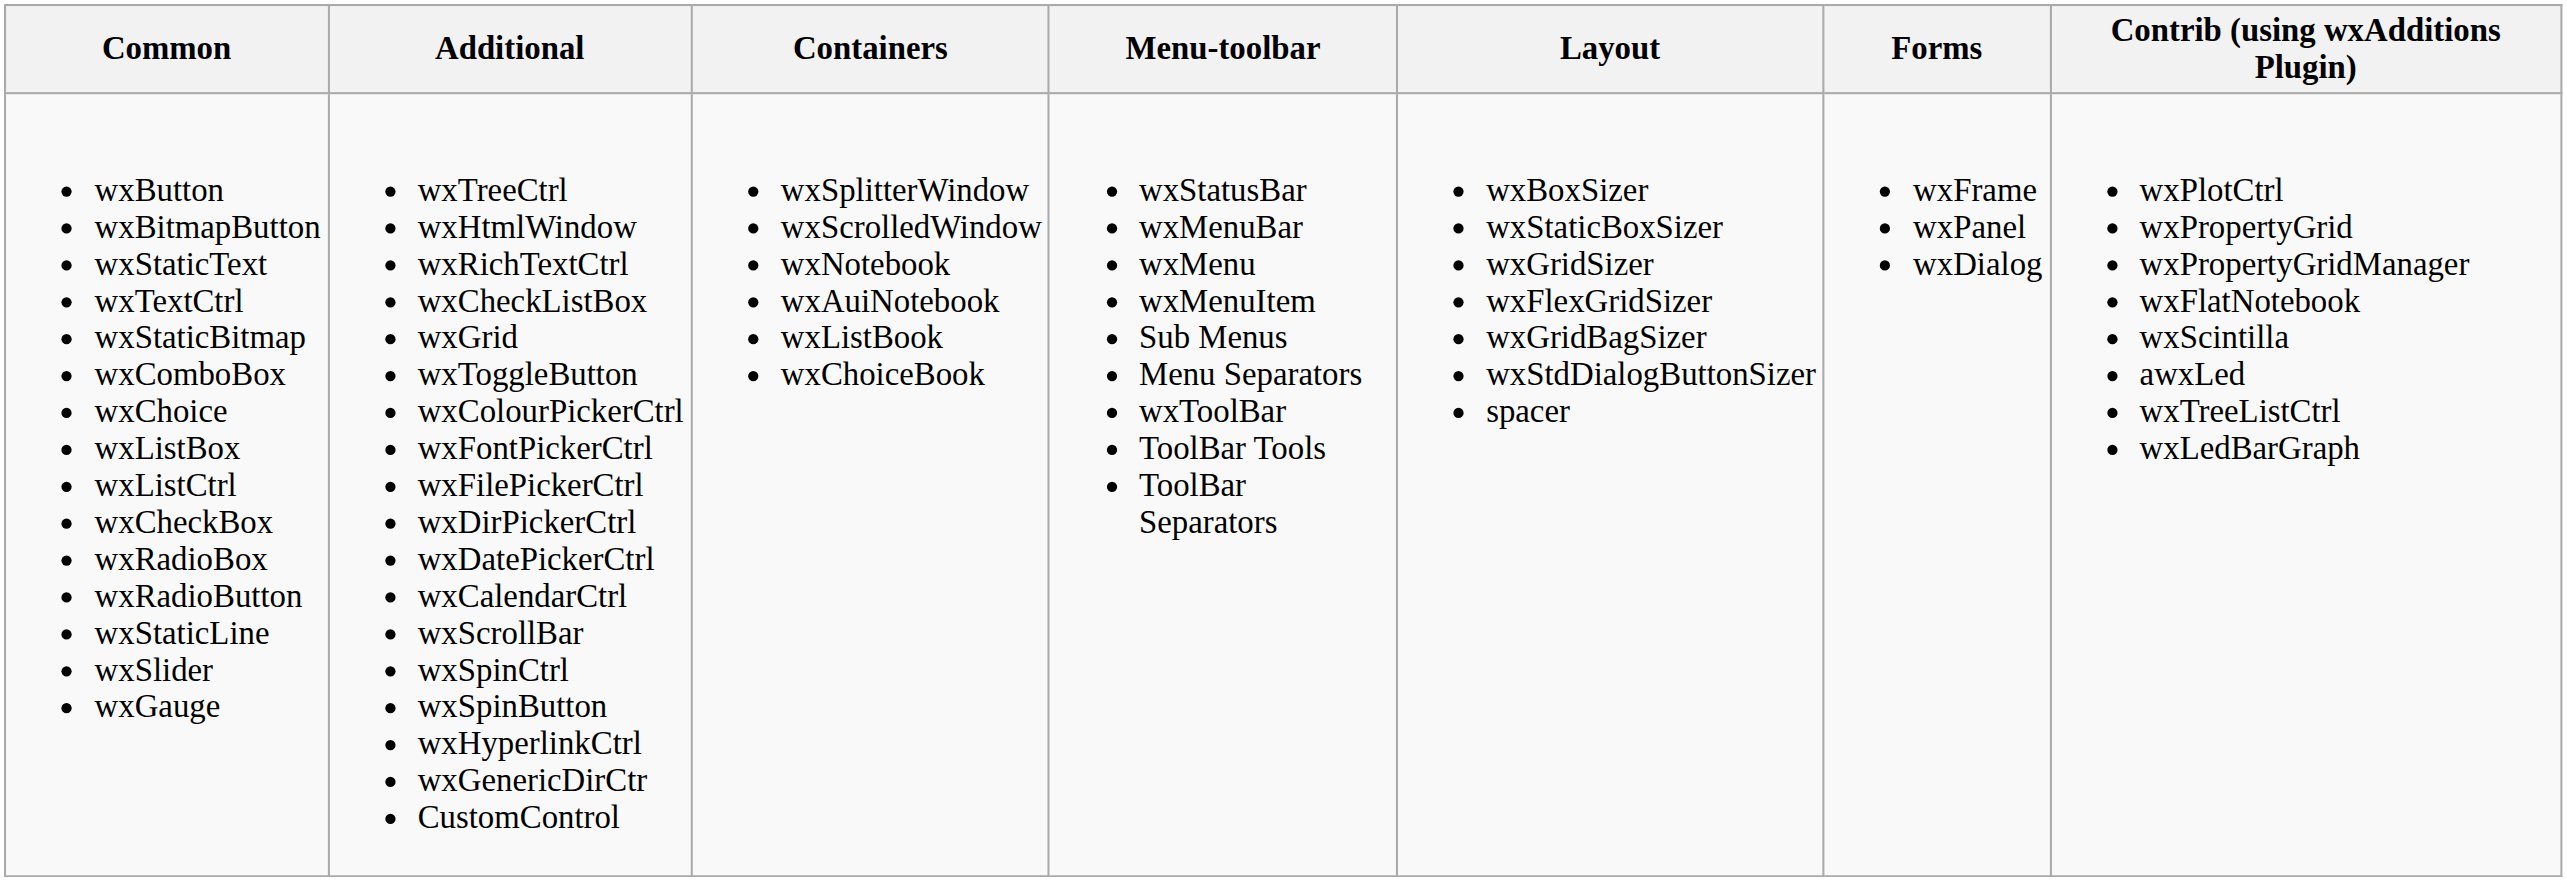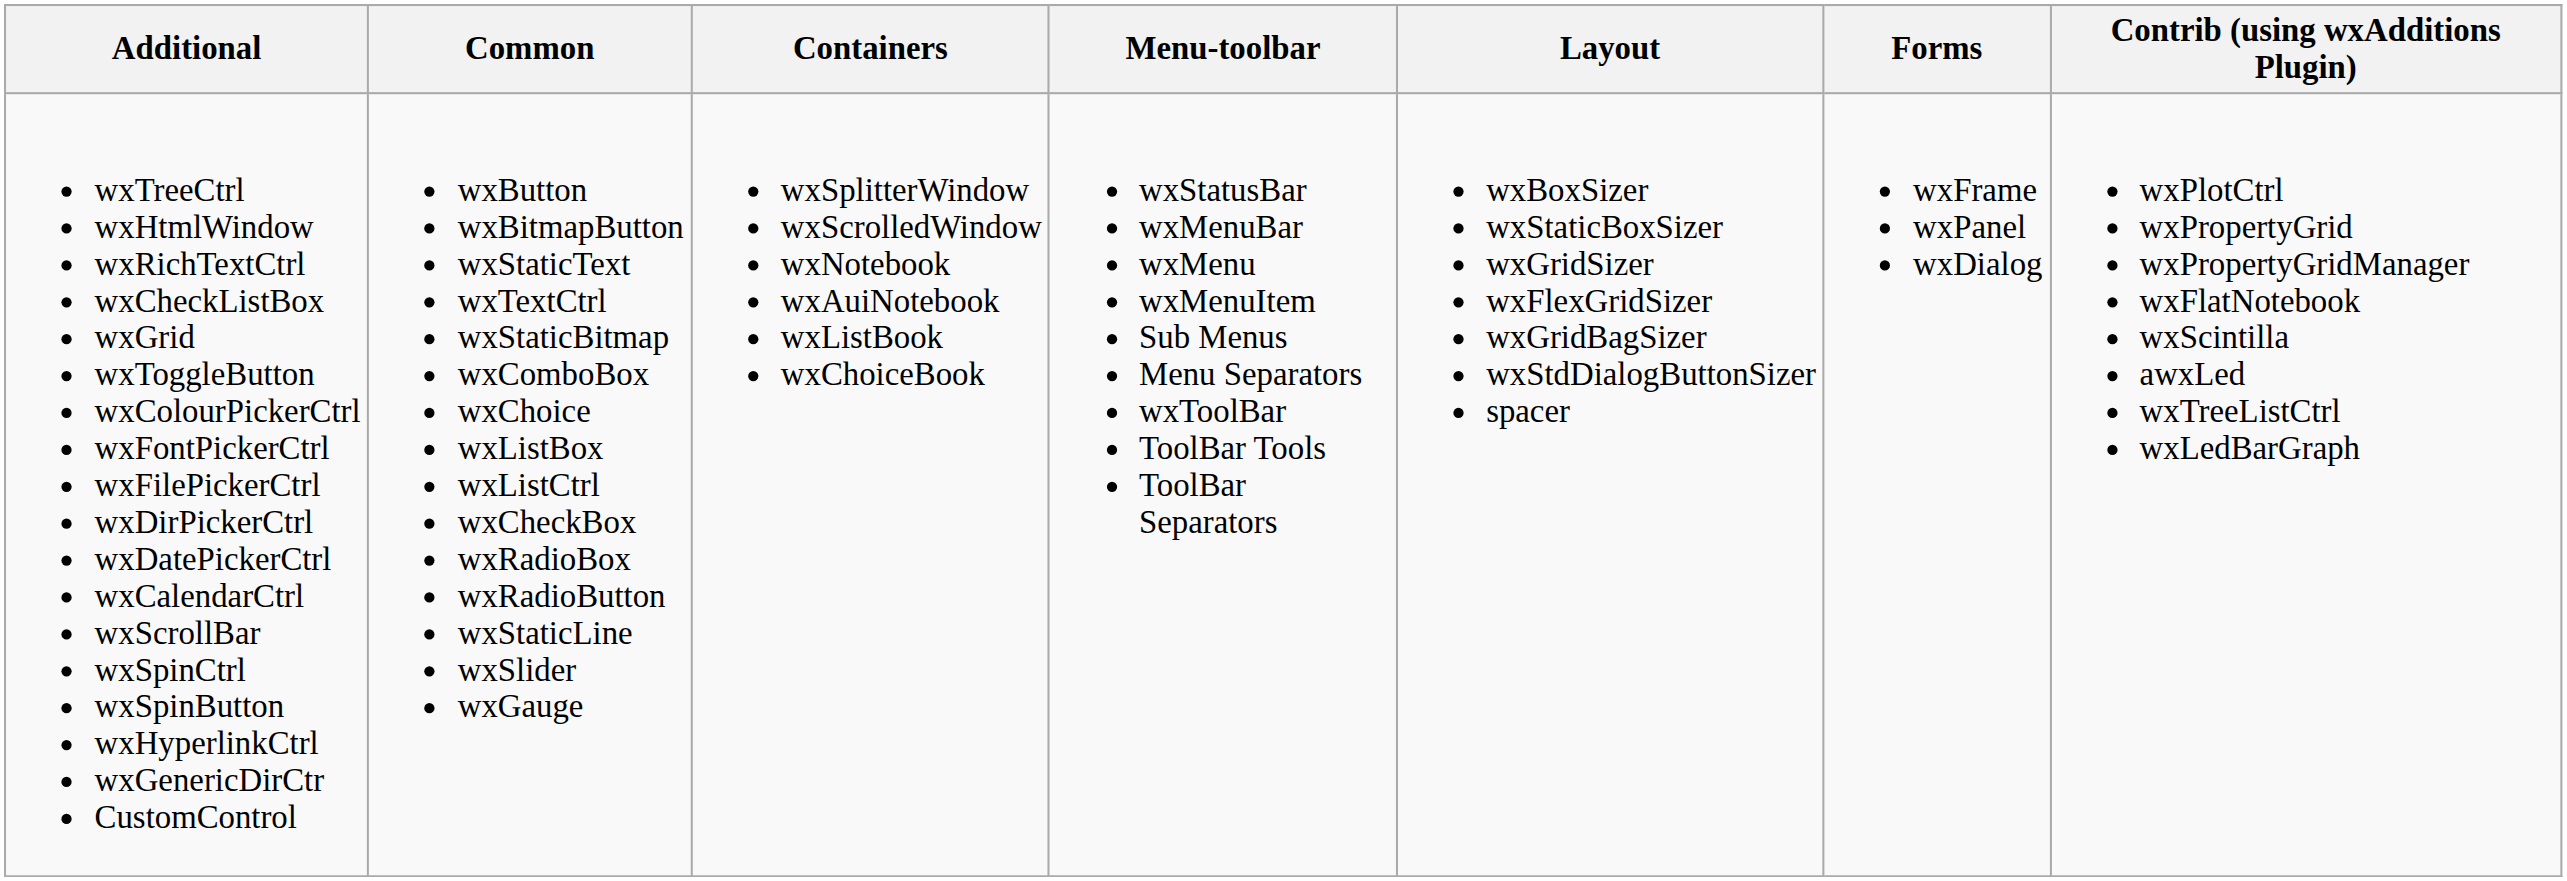columns swapped: (167, 48) <-> (510, 48)
